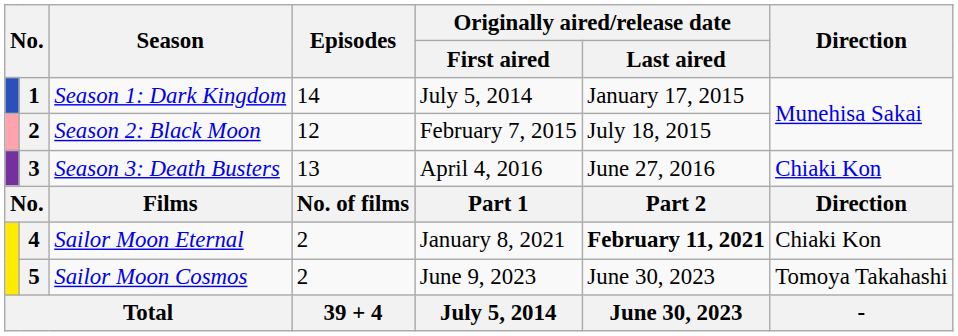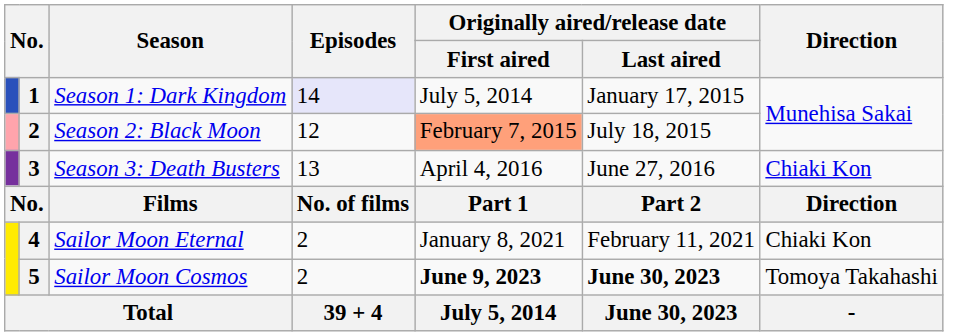(308, 95) no background -> (308, 95) lavender background
(498, 131) no background -> (498, 131) lightsalmon background
(676, 240) bold -> (671, 240) normal
(478, 276) normal -> (480, 276) bold
(651, 276) normal -> (654, 276) bold
